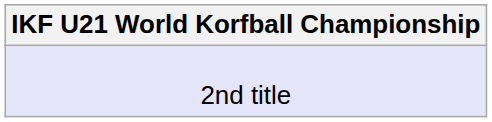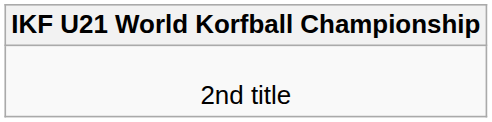(246, 95) lavender background -> (246, 95) no background
